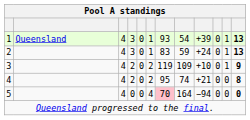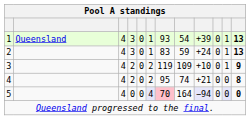(151, 94) no background -> (151, 94) lavender background
(204, 94) no background -> (204, 94) lavender background
(227, 94) no background -> (227, 94) lavender background
